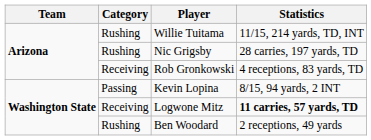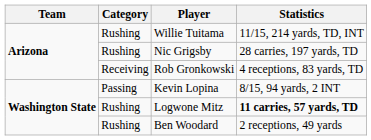(125, 107) Receiving -> (121, 107) Rushing
